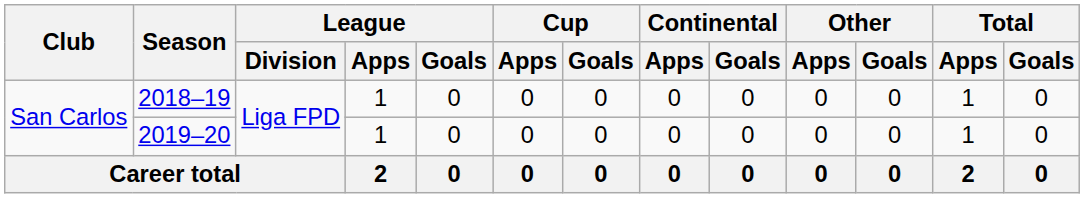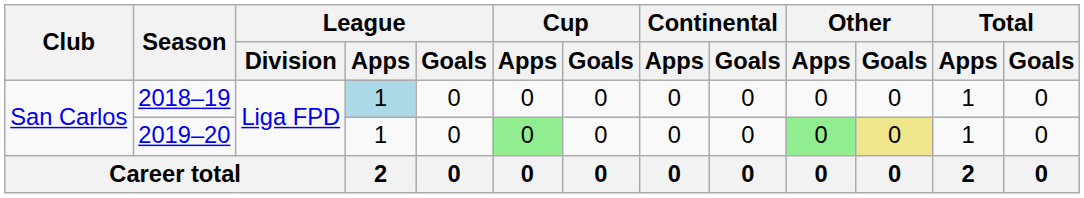(381, 98) no background -> (381, 98) lightblue background
(527, 135) no background -> (527, 135) lightgreen background
(821, 135) no background -> (821, 135) lightgreen background
(895, 135) no background -> (895, 135) khaki background
